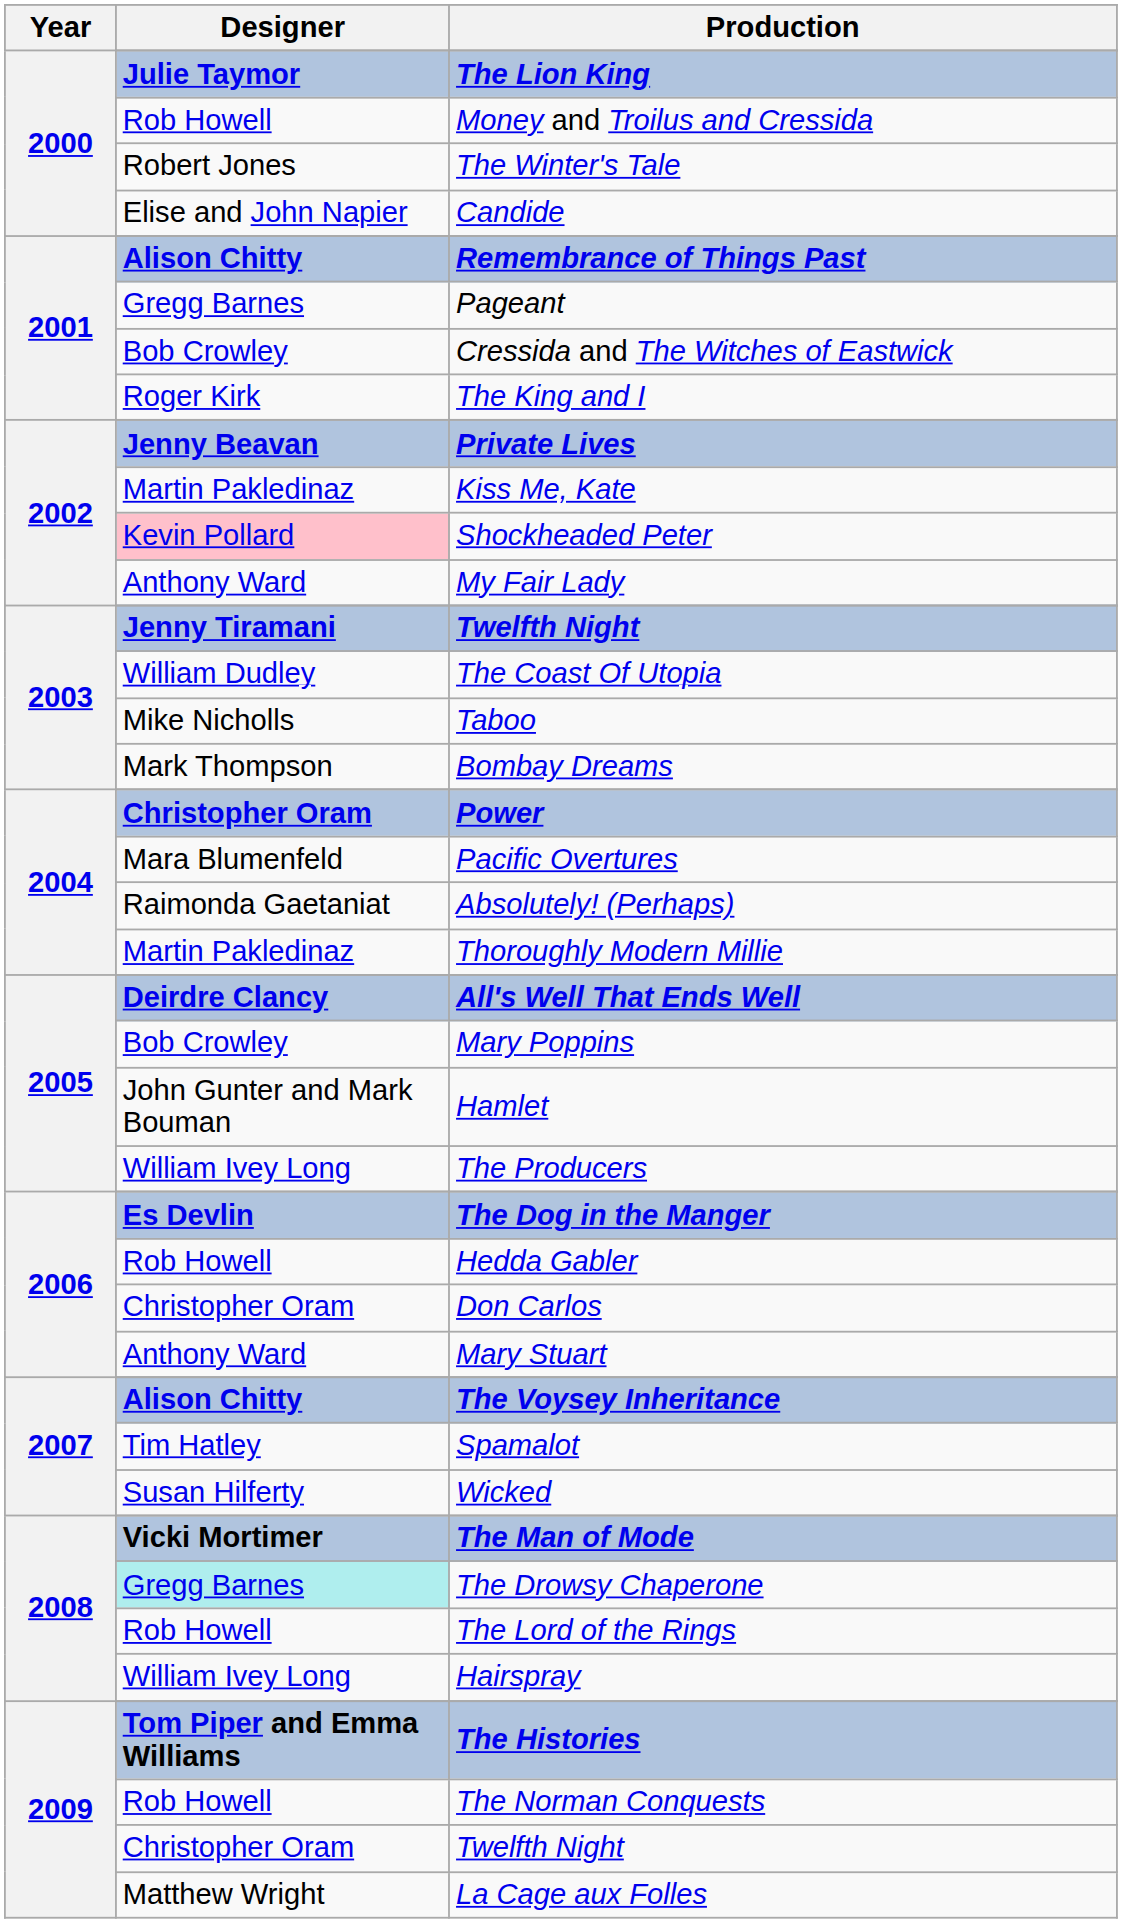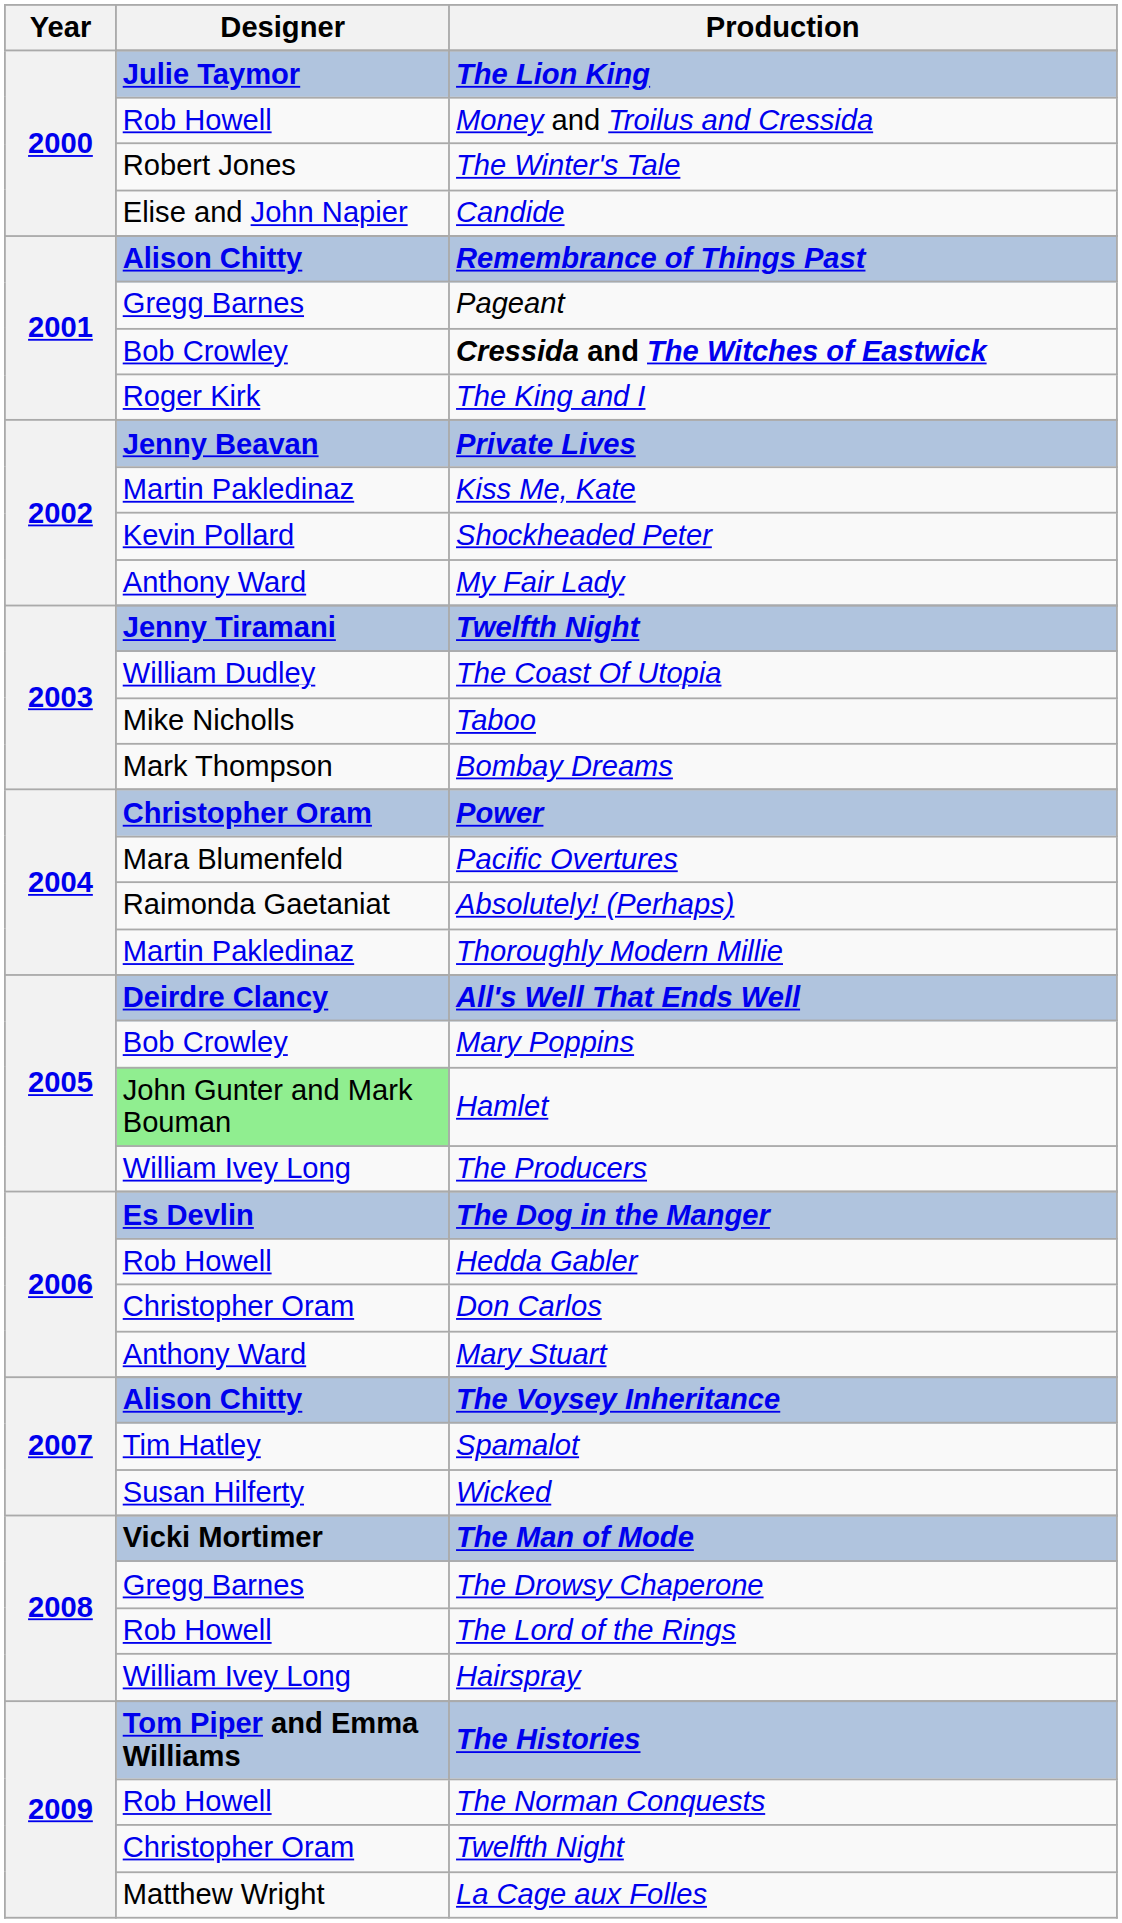(704, 350) normal -> (721, 350) bold
(209, 535) pink background -> (209, 535) no background
(268, 1106) no background -> (268, 1106) lightgreen background
(213, 1584) paleturquoise background -> (213, 1584) no background
